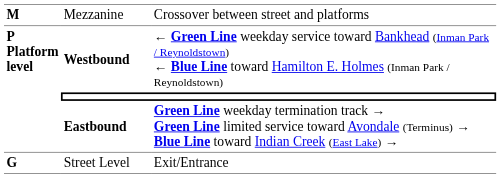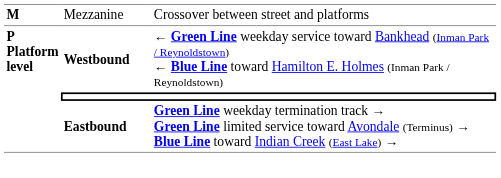- row: (97, 163)
